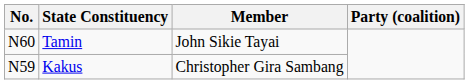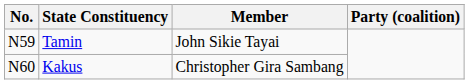(22, 41) N60 -> (22, 41) N59
(22, 66) N59 -> (22, 66) N60
